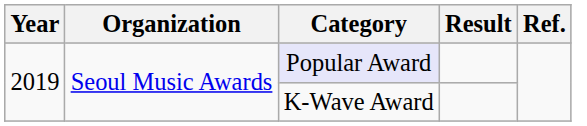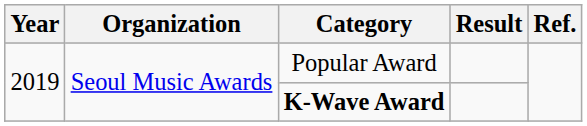(359, 62) lavender background -> (364, 62) no background
(359, 101) normal -> (364, 101) bold
